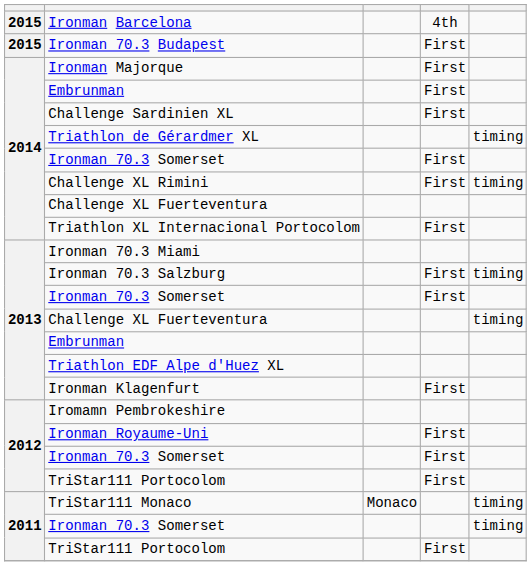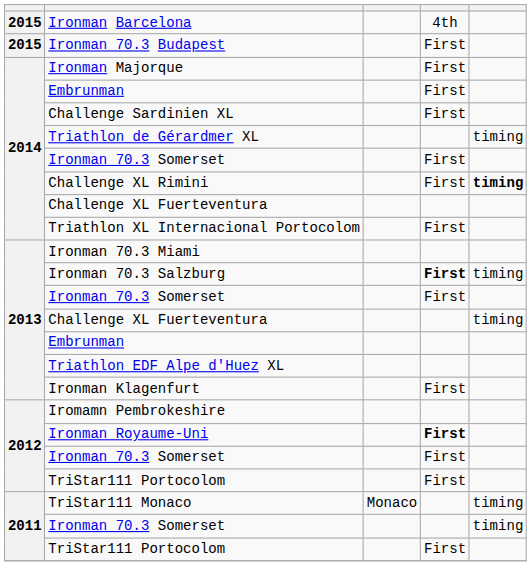(498, 183) normal -> (498, 183) bold
(445, 274) normal -> (445, 274) bold
(445, 435) normal -> (445, 435) bold
